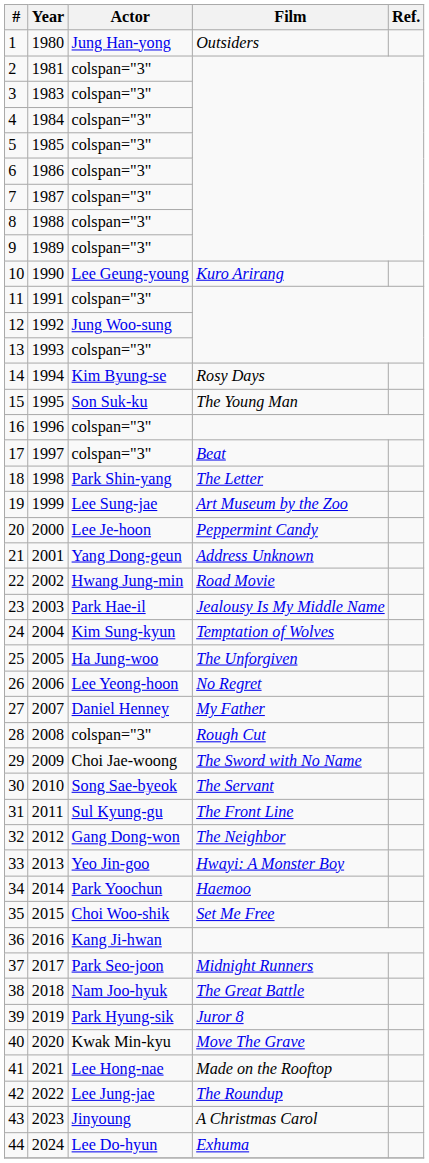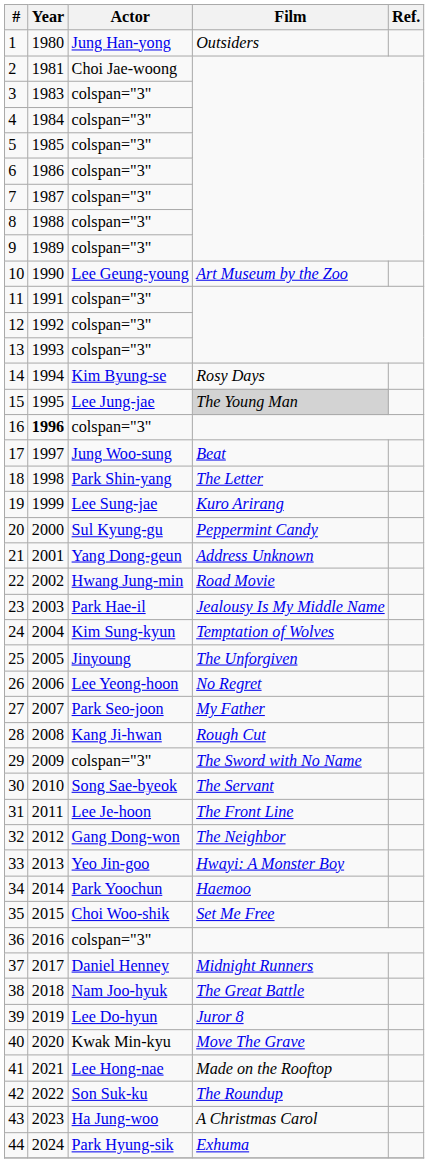(111, 68) colspan="3" -> (124, 68) Choi Jae-woong
(240, 273) Kuro Arirang -> (272, 273) Art Museum by the Zoo
(122, 324) Jung Woo-sung -> (111, 324) colspan="3"
(110, 401) Son Suk-ku -> (113, 401) Lee Jung-jae
(247, 401) no background -> (247, 401) lightgrey background
(48, 427) normal -> (48, 427) bold
(111, 453) colspan="3" -> (122, 453) Jung Woo-sung
(272, 504) Art Museum by the Zoo -> (240, 504) Kuro Arirang
(111, 529) Lee Je-hoon -> (117, 529) Sul Kyung-gu
(115, 658) Ha Jung-woo -> (101, 658) Jinyoung
(120, 709) Daniel Henney -> (118, 709) Park Seo-joon
(111, 734) colspan="3" -> (117, 734) Kang Ji-hwan
(124, 760) Choi Jae-woong -> (111, 760) colspan="3"
(117, 811) Sul Kyung-gu -> (111, 811) Lee Je-hoon
(117, 939) Kang Ji-hwan -> (111, 939) colspan="3"
(118, 965) Park Seo-joon -> (120, 965) Daniel Henney
(123, 1016) Park Hyung-sik -> (114, 1016) Lee Do-hyun
(113, 1093) Lee Jung-jae -> (110, 1093) Son Suk-ku
(101, 1119) Jinyoung -> (115, 1119) Ha Jung-woo
(114, 1144) Lee Do-hyun -> (123, 1144) Park Hyung-sik
